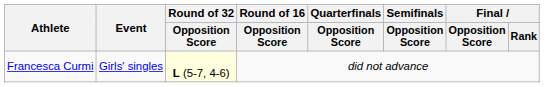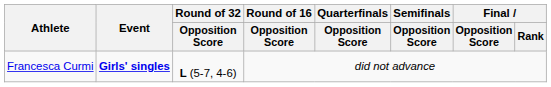(131, 67) normal -> (134, 67) bold
(201, 73) lightyellow background -> (208, 73) no background
